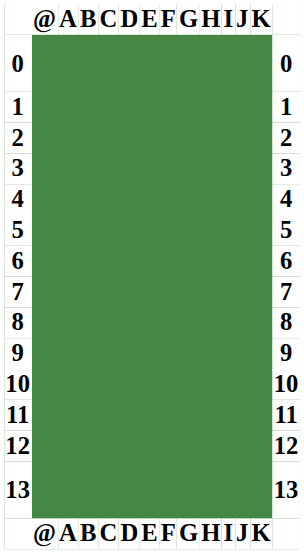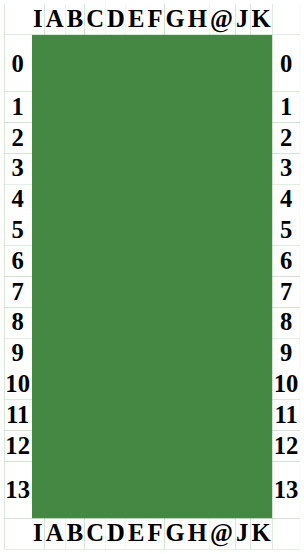columns swapped: (45, 19) <-> (228, 19)
